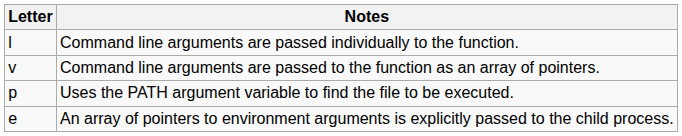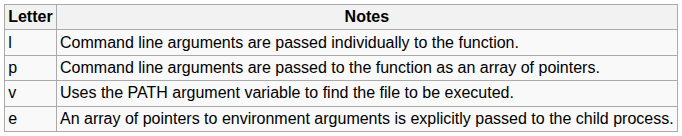(12, 67) v -> (13, 67) p
(13, 93) p -> (12, 93) v
